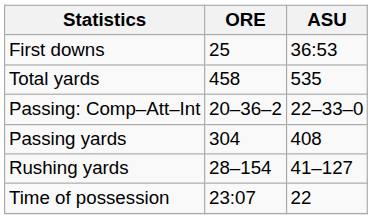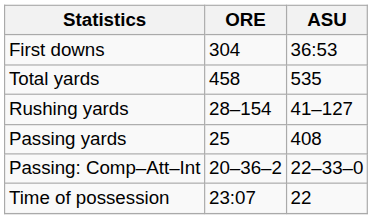(219, 49) 25 -> (225, 49) 304
rows swapped: (69, 168) <-> (105, 109)
(225, 138) 304 -> (219, 138) 25
